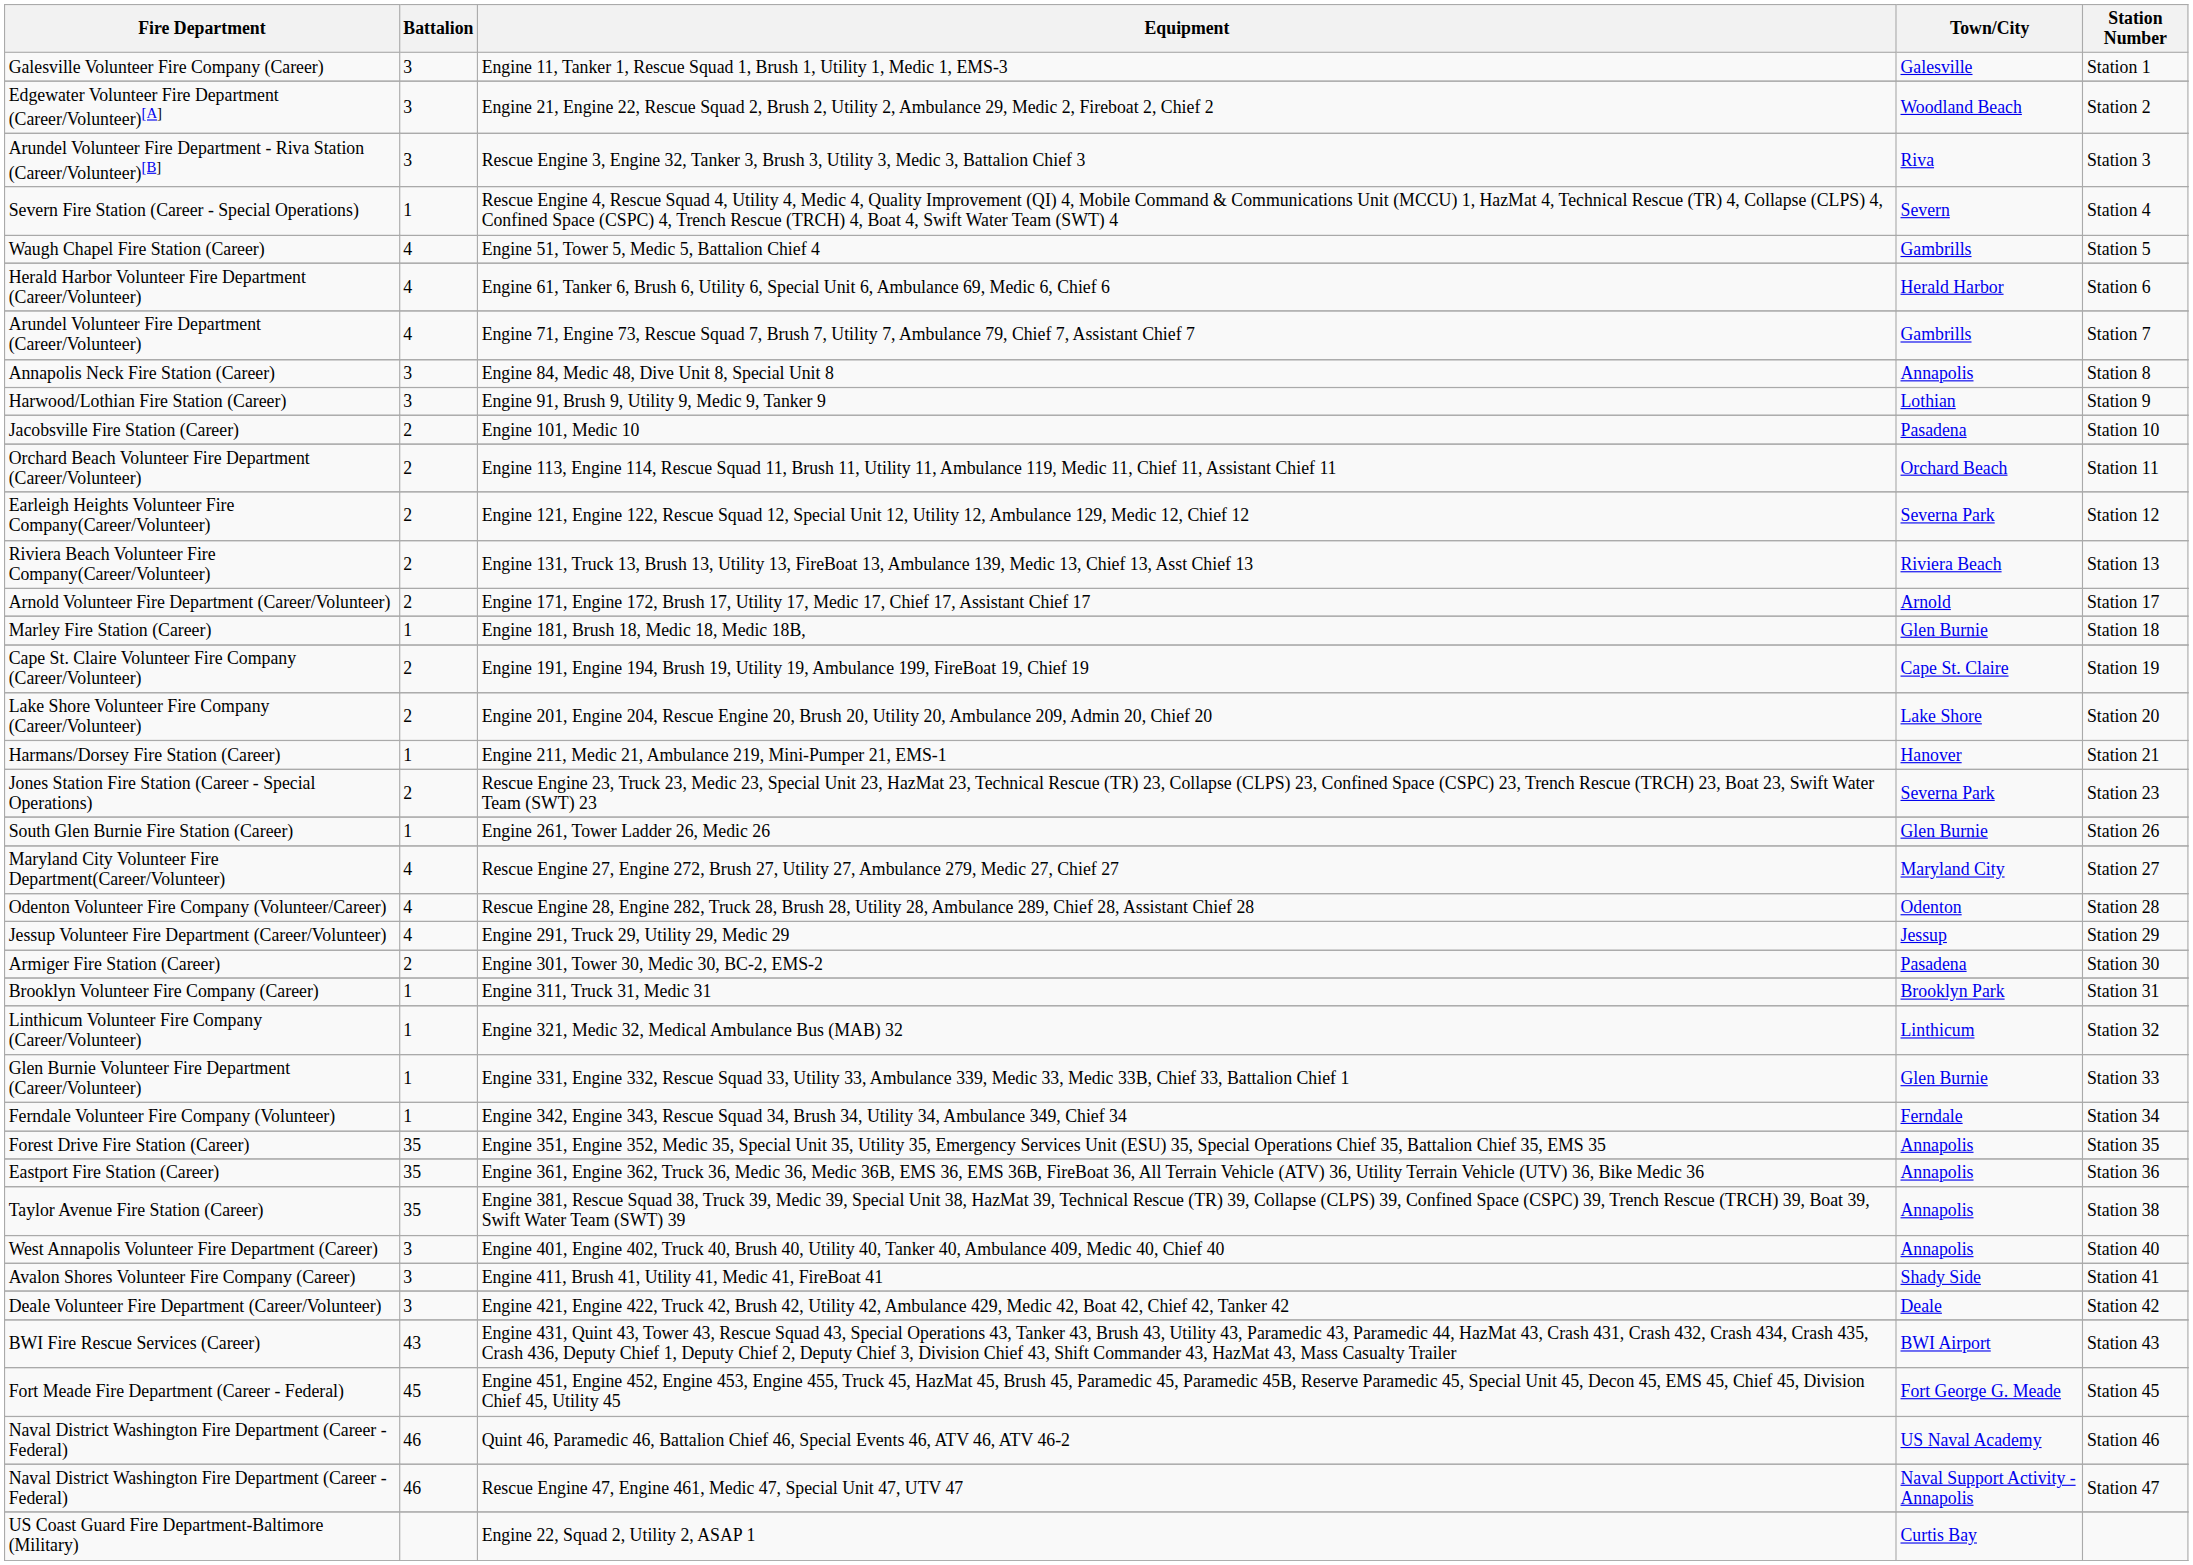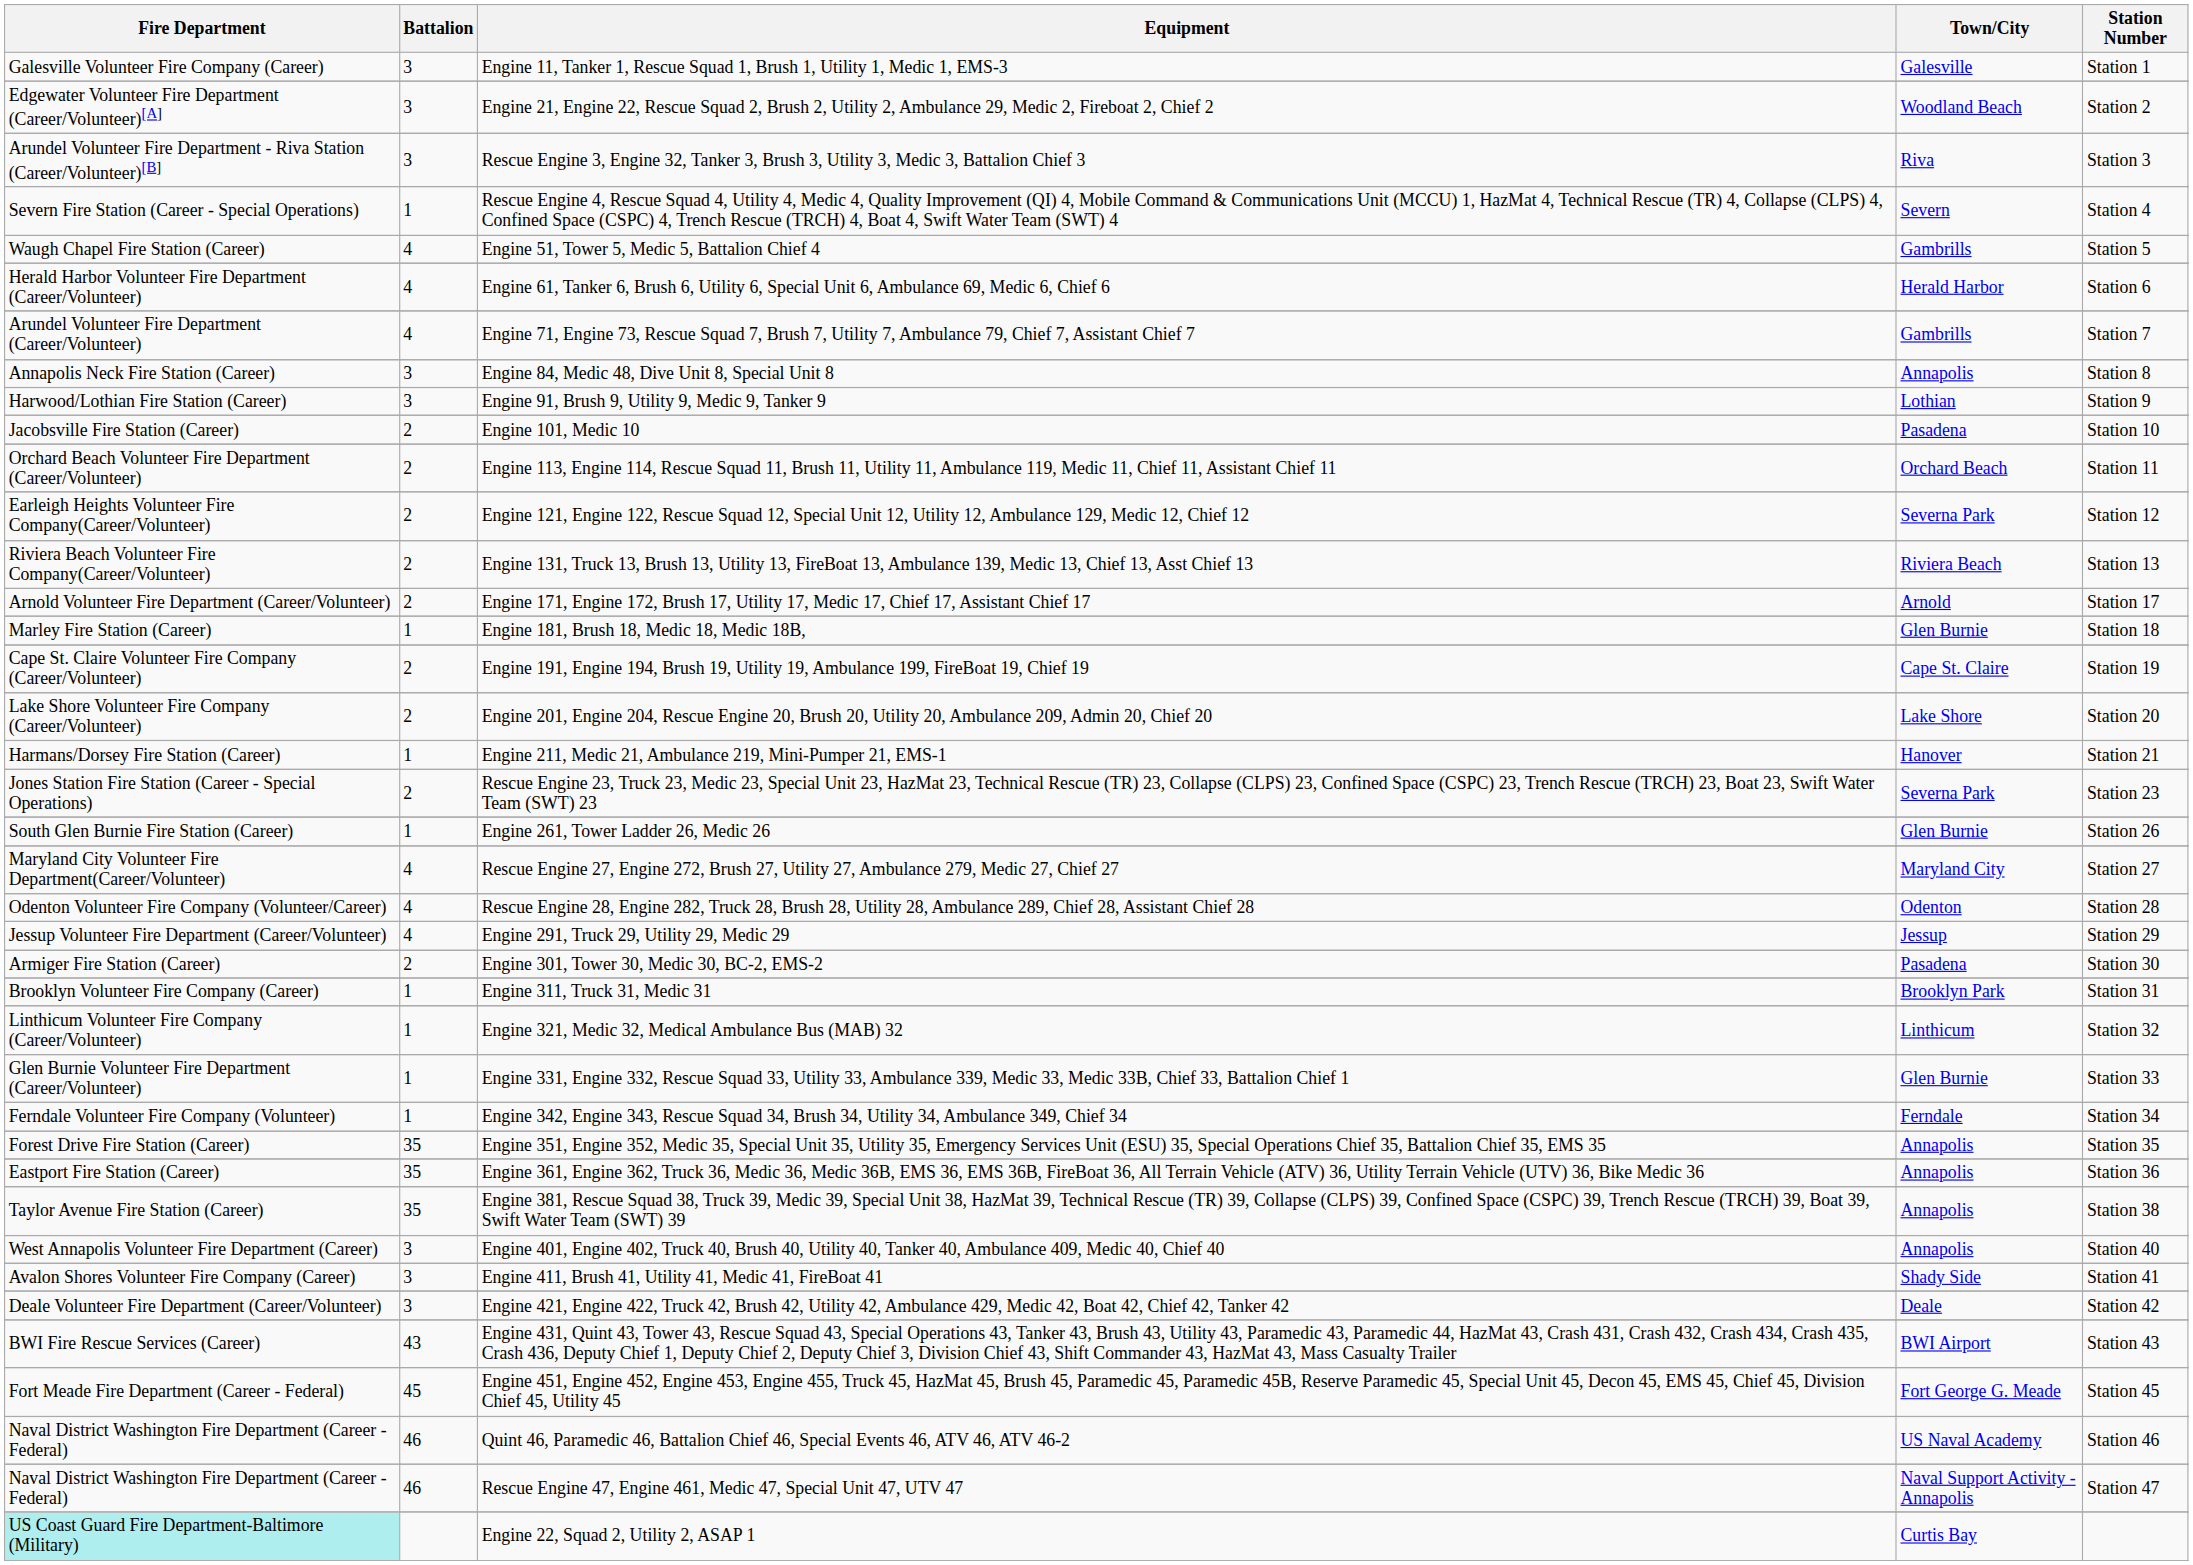(166, 1536) no background -> (166, 1536) paleturquoise background
